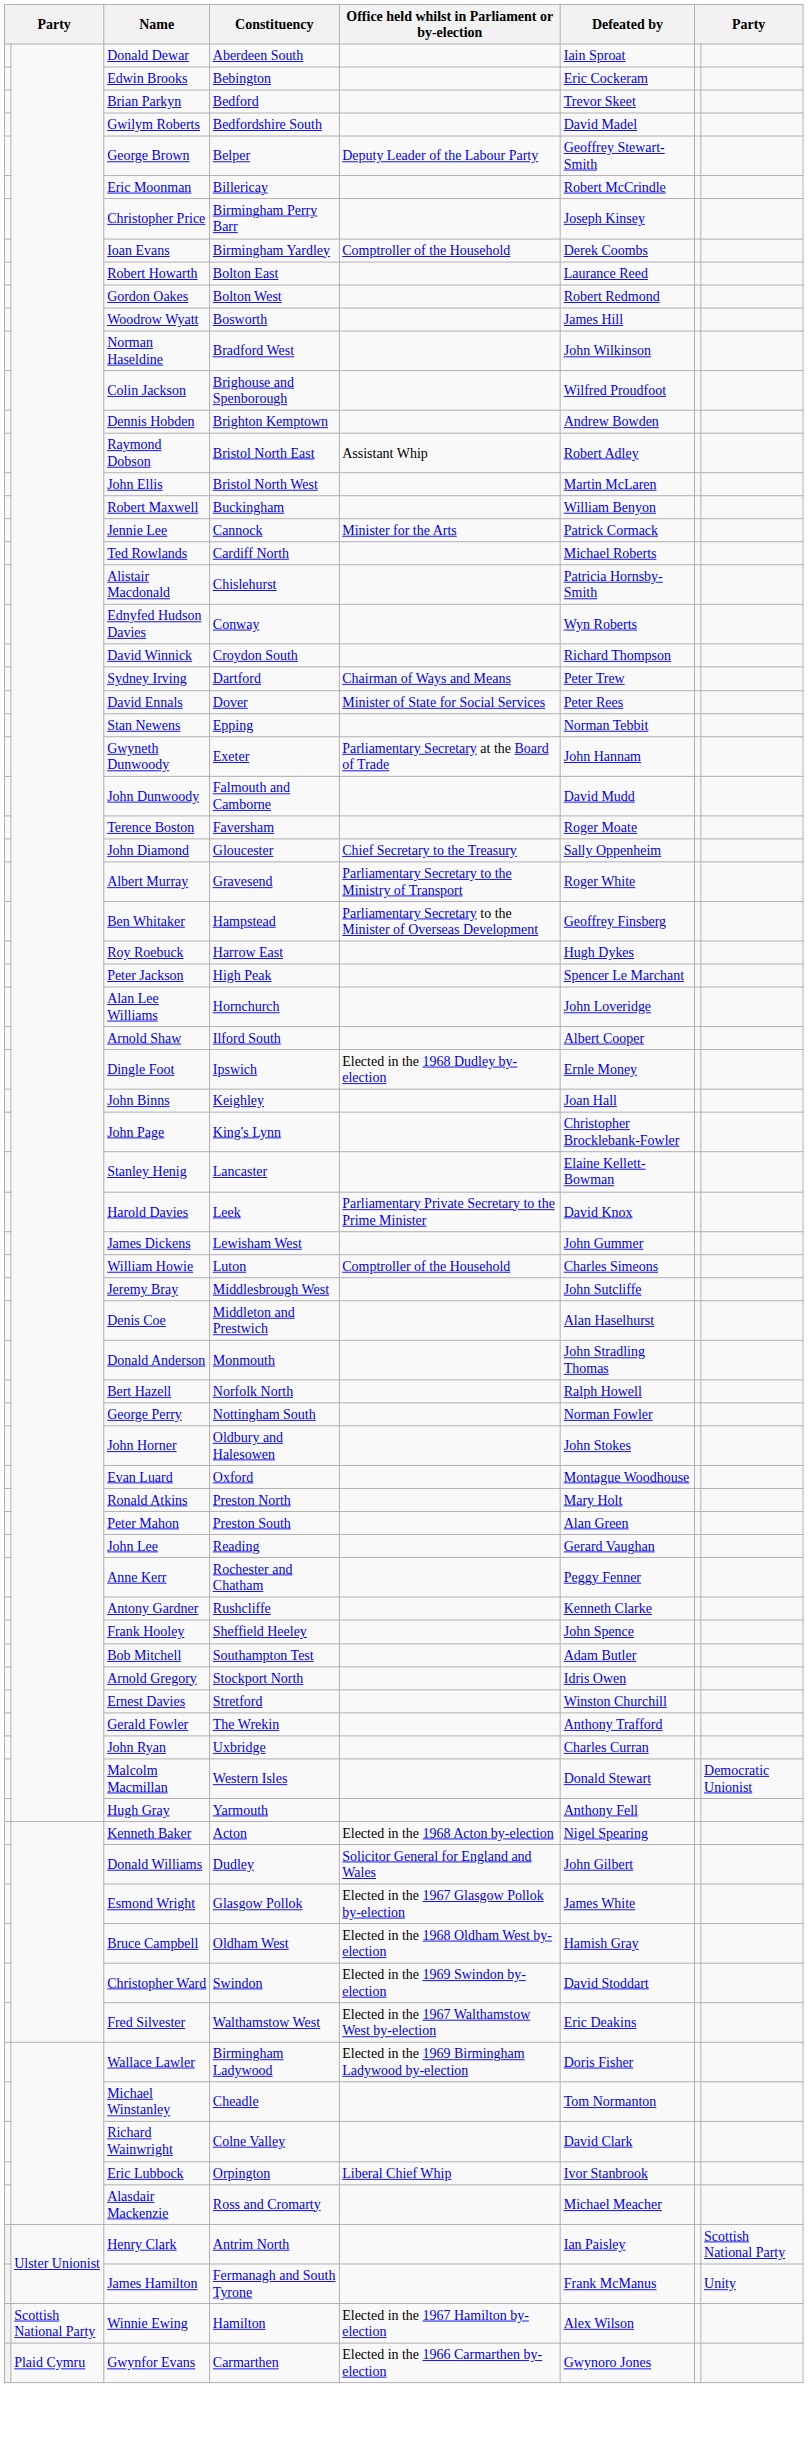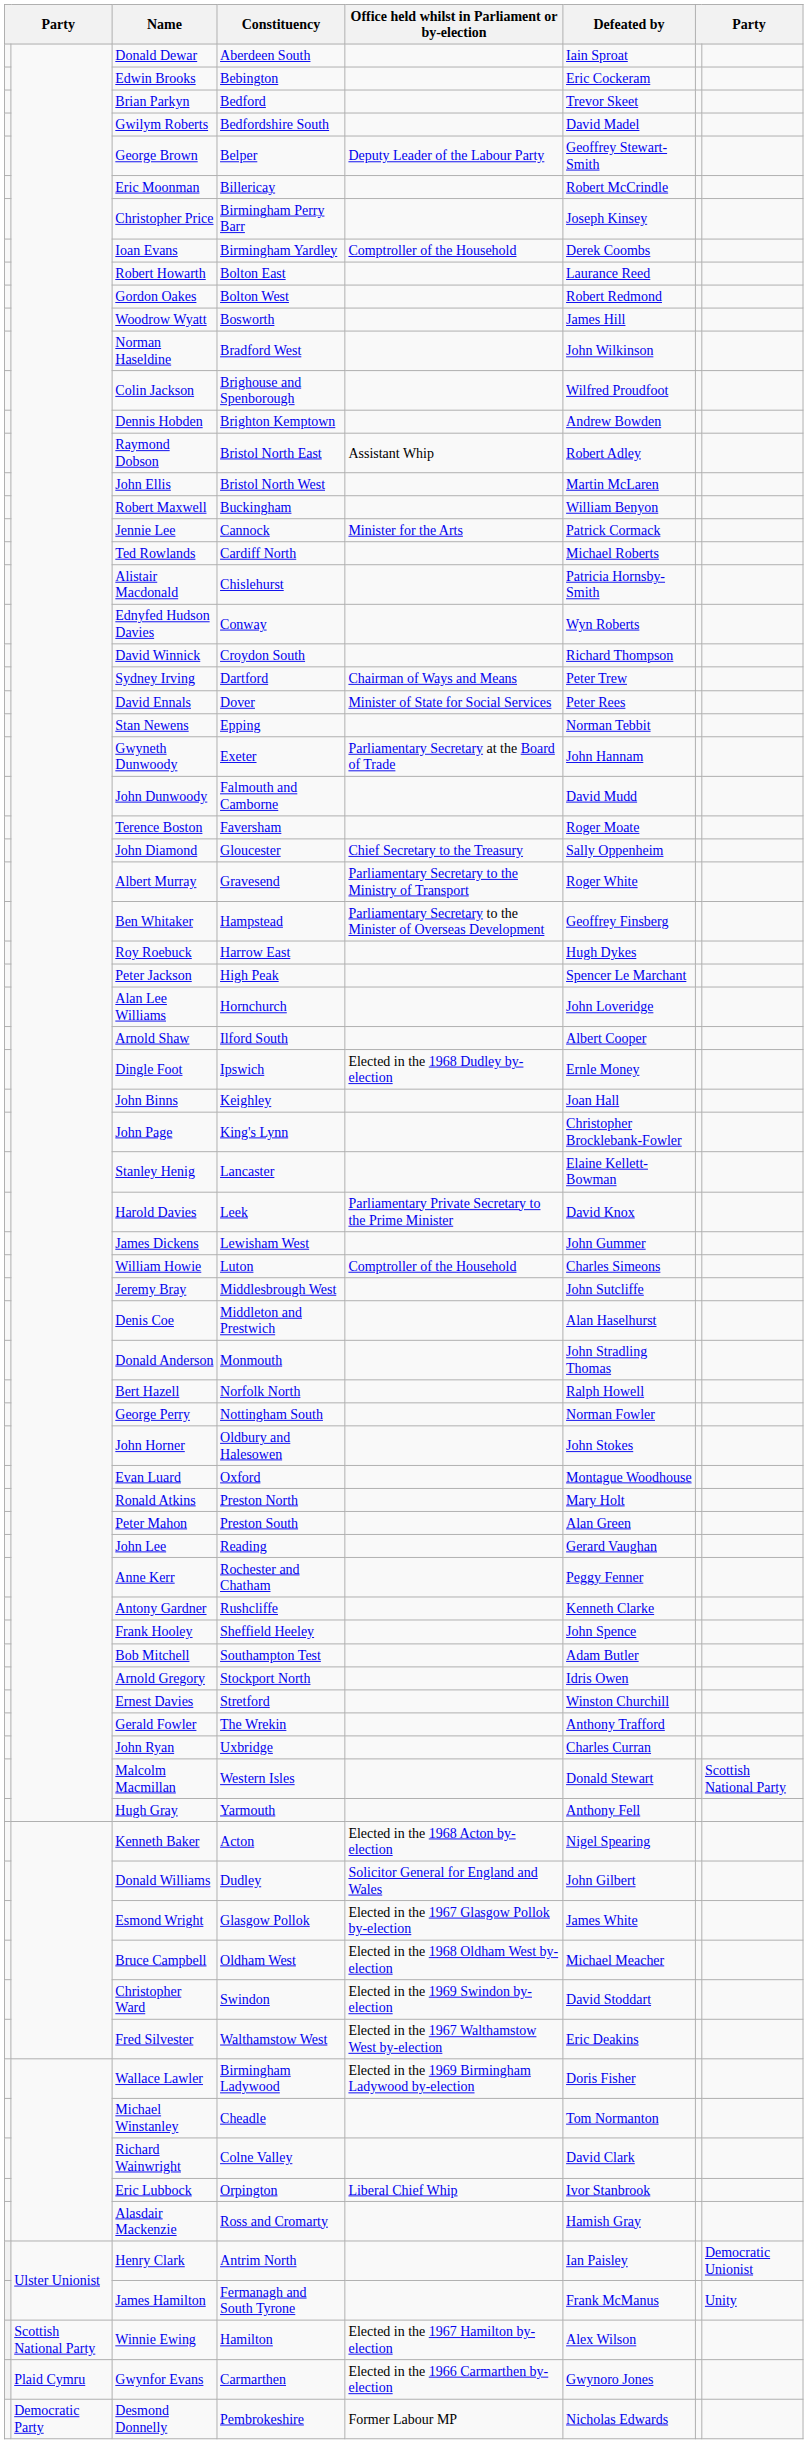(737, 1778) Democratic Unionist -> (745, 1778) Scottish National Party
(601, 1943) Hamish Gray -> (615, 1960) Michael Meacher
(613, 2204) Michael Meacher -> (604, 2221) Hamish Gray
(745, 2244) Scottish National Party -> (738, 2260) Democratic Unionist
+ row: (142, 2419)
